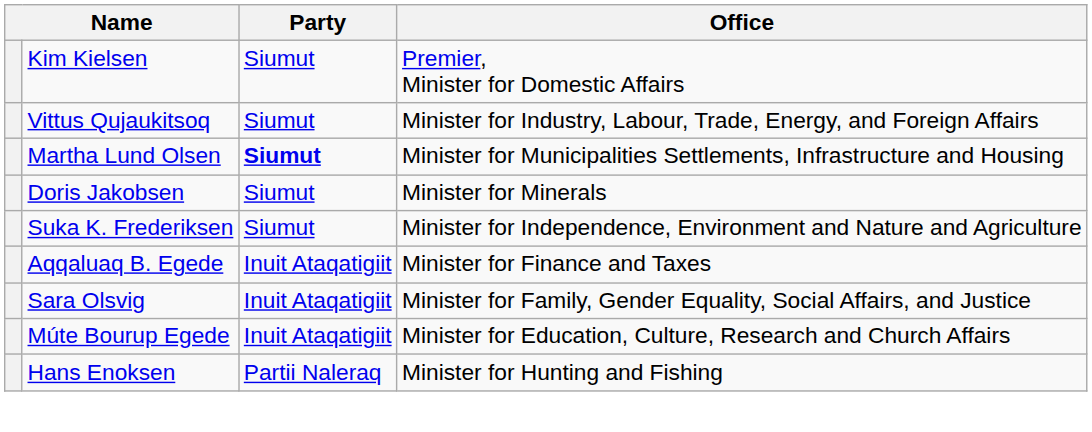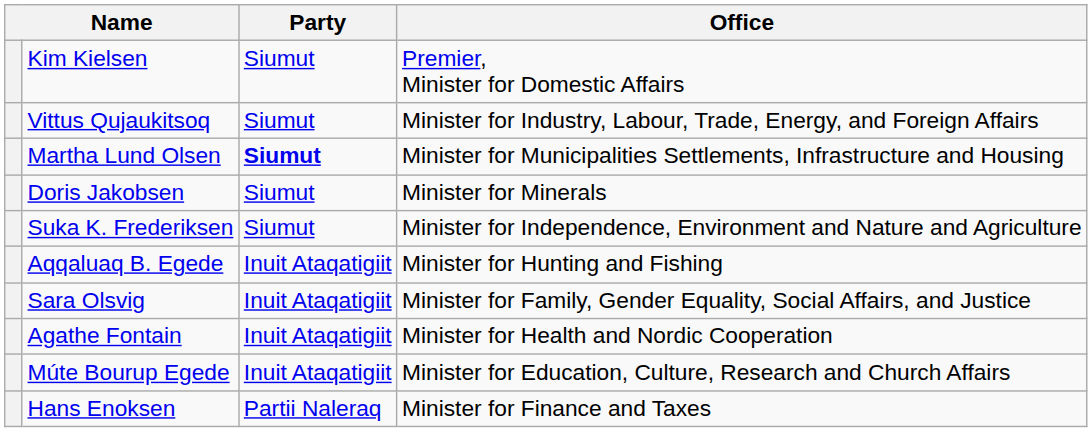(557, 264) Minister for Finance and Taxes -> (562, 264) Minister for Hunting and Fishing
+ row: (105, 336)
(562, 372) Minister for Hunting and Fishing -> (557, 408) Minister for Finance and Taxes
